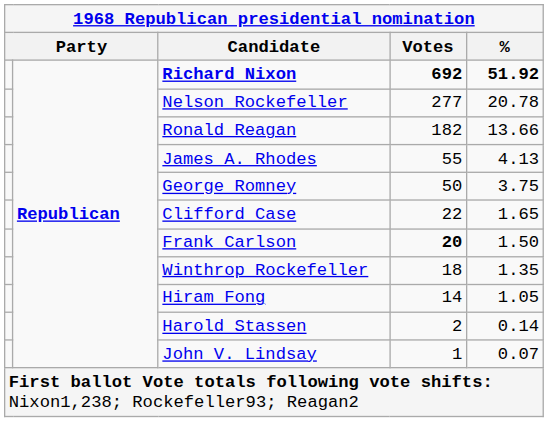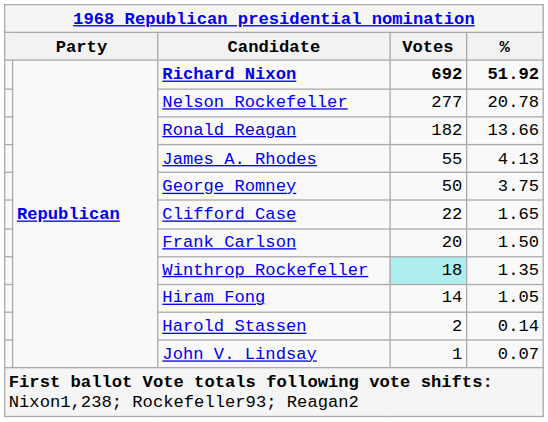(452, 242) bold -> (452, 242) normal
(452, 270) no background -> (452, 270) paleturquoise background
